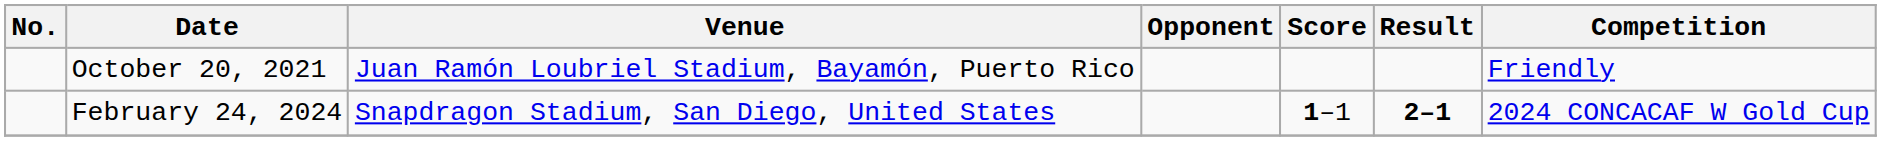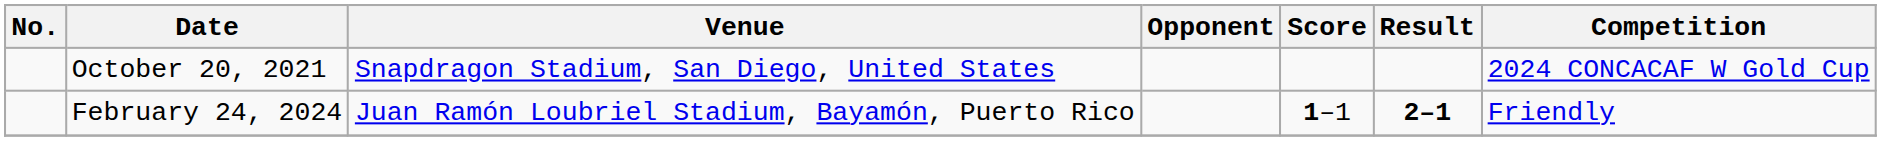(745, 70) Juan Ramón Loubriel Stadium, Bayamón, Puerto Rico -> (705, 70) Snapdragon Stadium, San Diego, United States
(1551, 70) Friendly -> (1679, 70) 2024 CONCACAF W Gold Cup
(705, 113) Snapdragon Stadium, San Diego, United States -> (745, 113) Juan Ramón Loubriel Stadium, Bayamón, Puerto Rico
(1679, 113) 2024 CONCACAF W Gold Cup -> (1551, 113) Friendly
